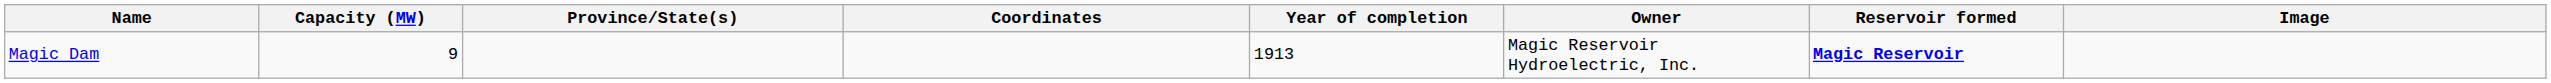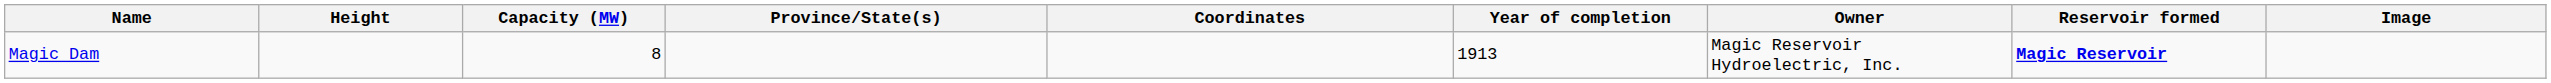+ column: (360, 18)
(453, 55) 9 -> (656, 55) 8
